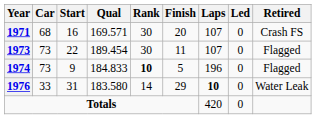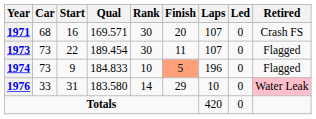(146, 68) bold -> (146, 68) normal
(180, 68) no background -> (180, 68) lightsalmon background
(213, 86) bold -> (213, 86) normal
(282, 86) no background -> (282, 86) pink background
